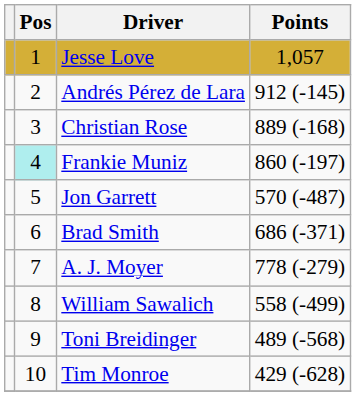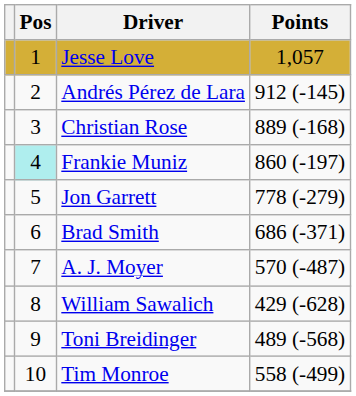(300, 197) 570 (-487) -> (300, 197) 778 (-279)
(300, 267) 778 (-279) -> (300, 267) 570 (-487)
(300, 302) 558 (-499) -> (300, 302) 429 (-628)
(300, 373) 429 (-628) -> (300, 373) 558 (-499)
